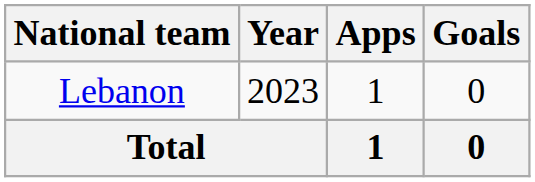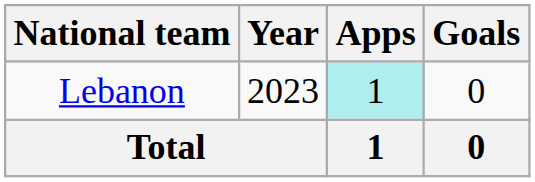(376, 90) no background -> (376, 90) paleturquoise background
